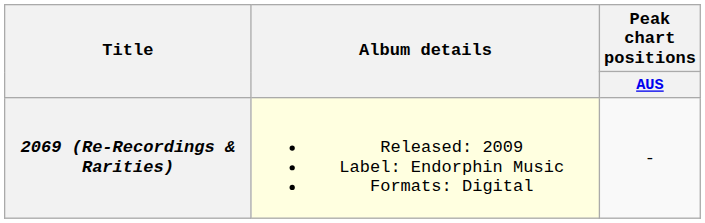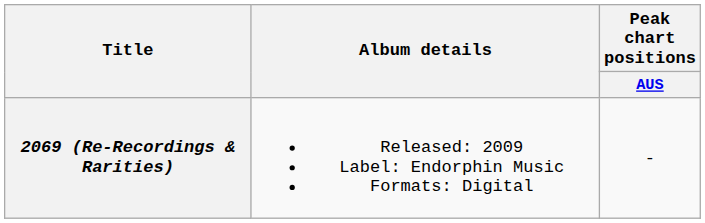(426, 168) lightyellow background -> (426, 168) no background
